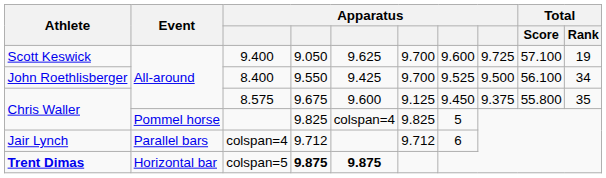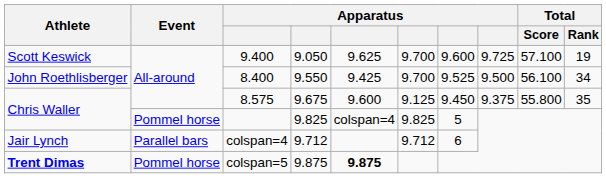(175, 162) Horizontal bar -> (177, 162) Pommel horse
(311, 162) bold -> (311, 162) normal
